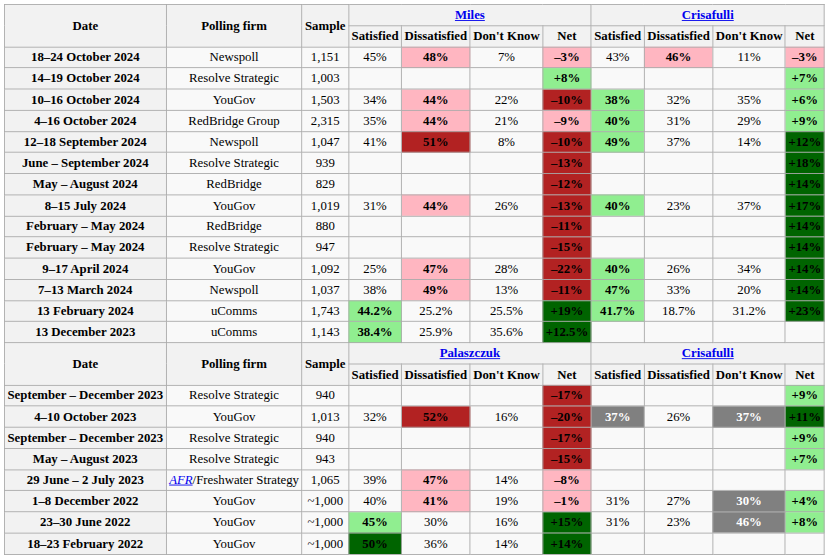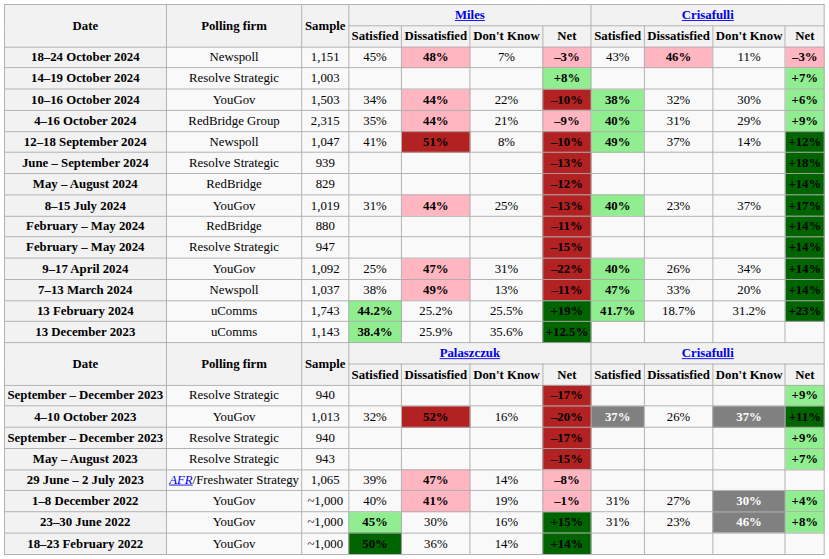(749, 100) 35% -> (749, 100) 30%
(506, 205) 26% -> (506, 205) 25%
(506, 269) 28% -> (506, 269) 31%
